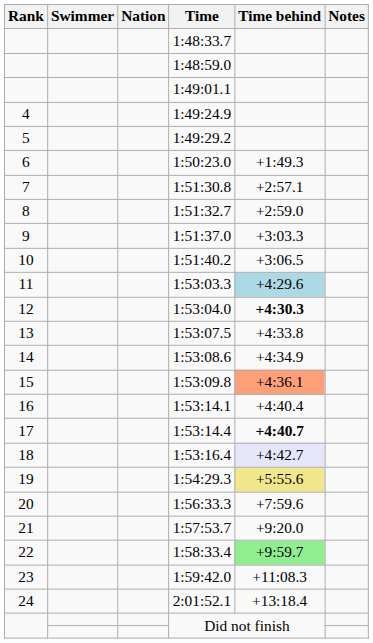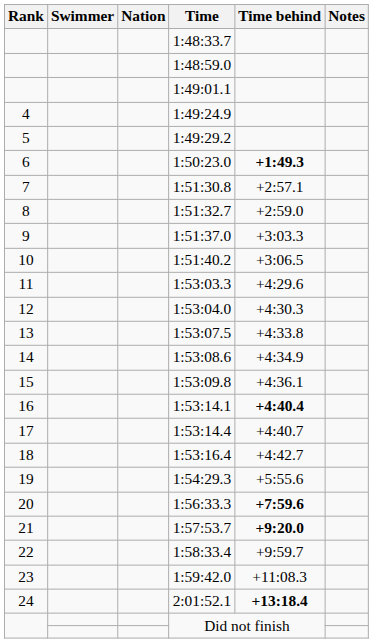(280, 162) normal -> (280, 162) bold
(280, 284) lightblue background -> (280, 284) no background
(280, 308) bold -> (280, 308) normal
(280, 382) lightsalmon background -> (280, 382) no background
(280, 406) normal -> (280, 406) bold
(280, 430) bold -> (280, 430) normal
(280, 455) lavender background -> (280, 455) no background
(280, 479) khaki background -> (280, 479) no background
(280, 503) normal -> (280, 503) bold
(280, 528) normal -> (280, 528) bold
(280, 552) lightgreen background -> (280, 552) no background
(280, 601) normal -> (280, 601) bold
